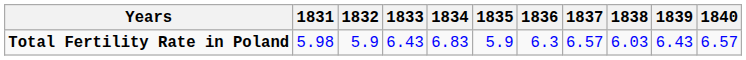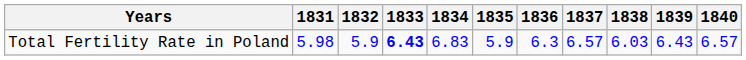(149, 43) bold -> (149, 43) normal
(405, 43) normal -> (405, 43) bold
